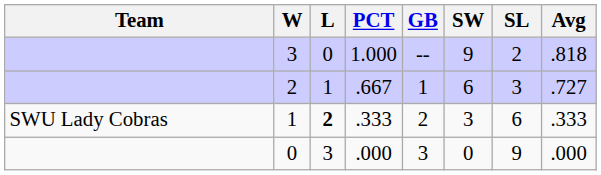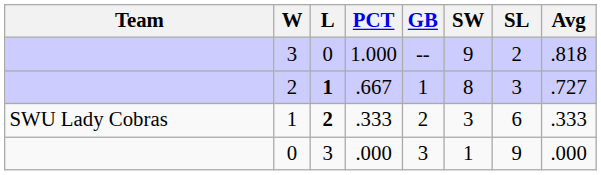(328, 86) normal -> (328, 86) bold
(468, 86) 6 -> (468, 86) 8
(468, 152) 0 -> (468, 152) 1
